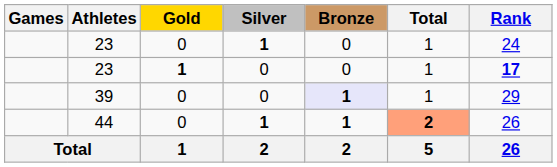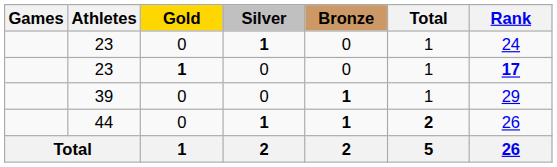(346, 97) lavender background -> (346, 97) no background
(429, 123) lightsalmon background -> (429, 123) no background
